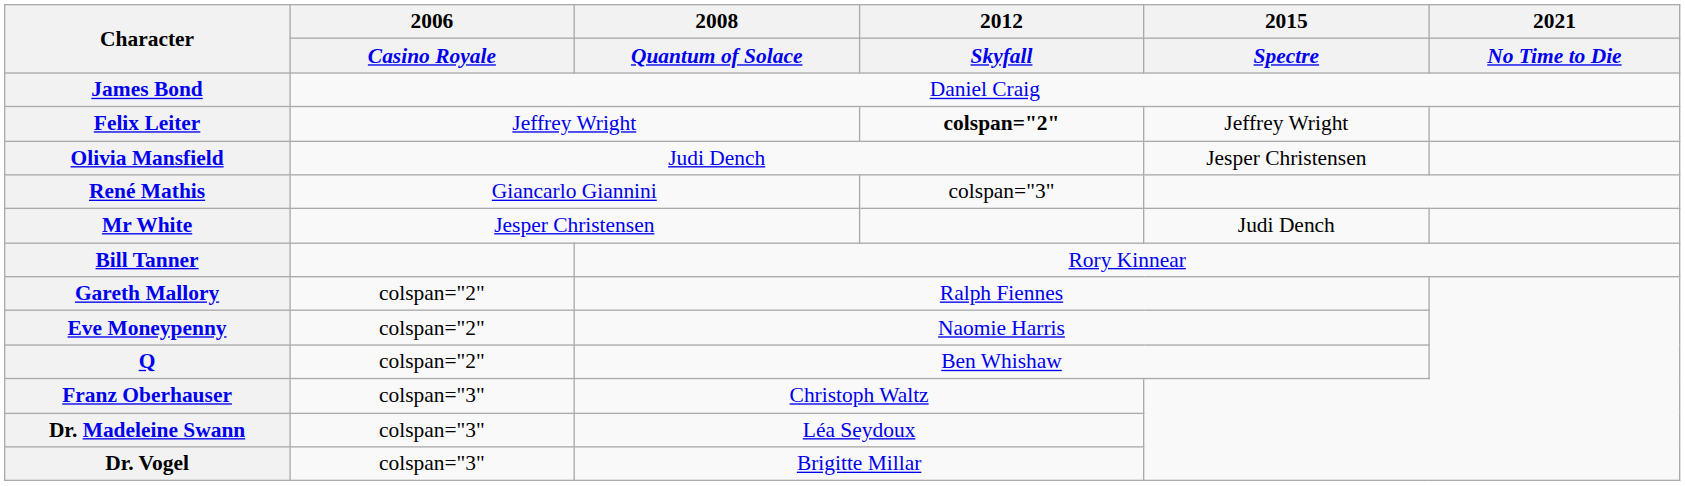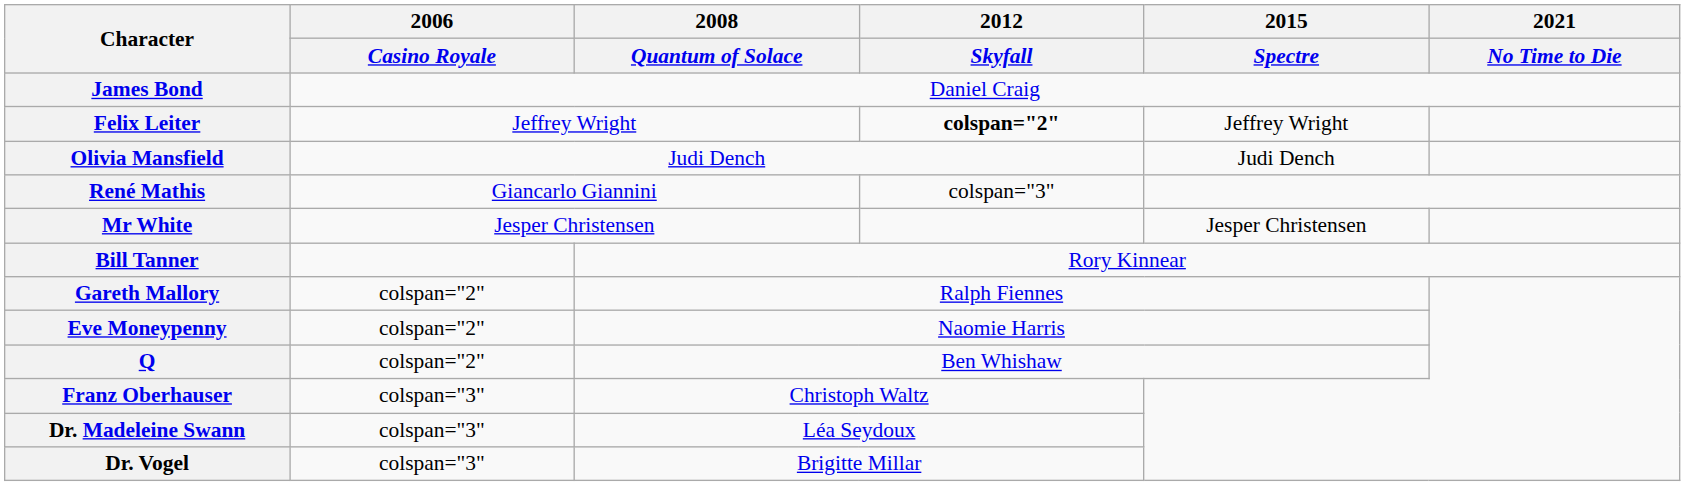(1286, 157) Jesper Christensen -> (1286, 157) Judi Dench
(1286, 225) Judi Dench -> (1286, 225) Jesper Christensen
